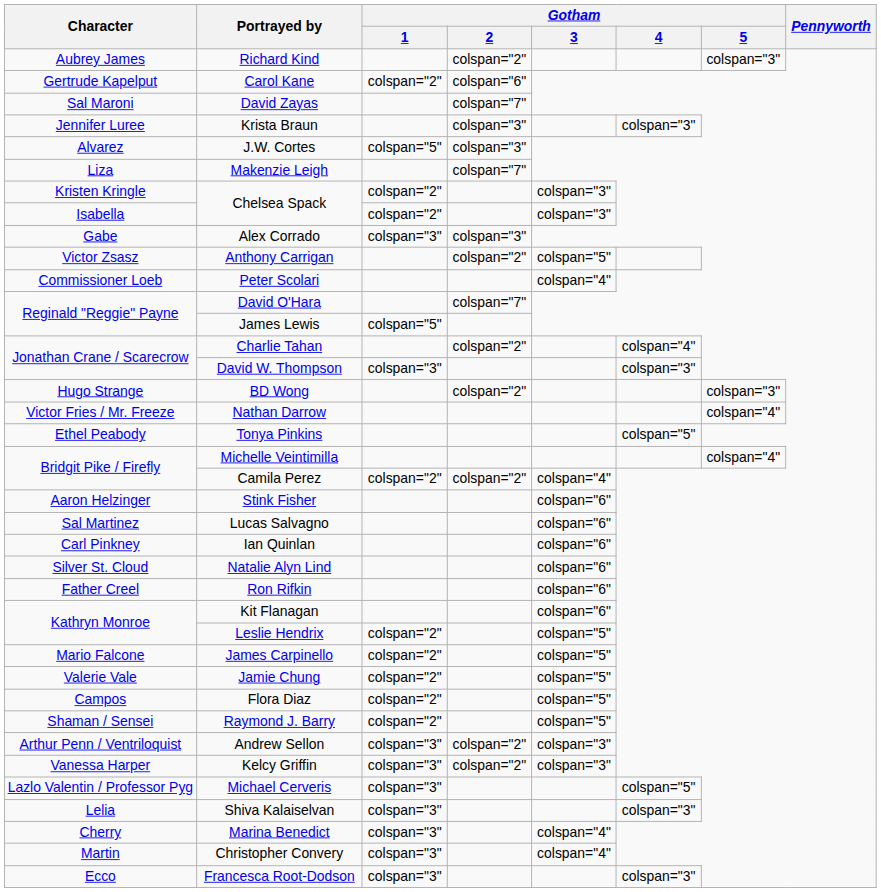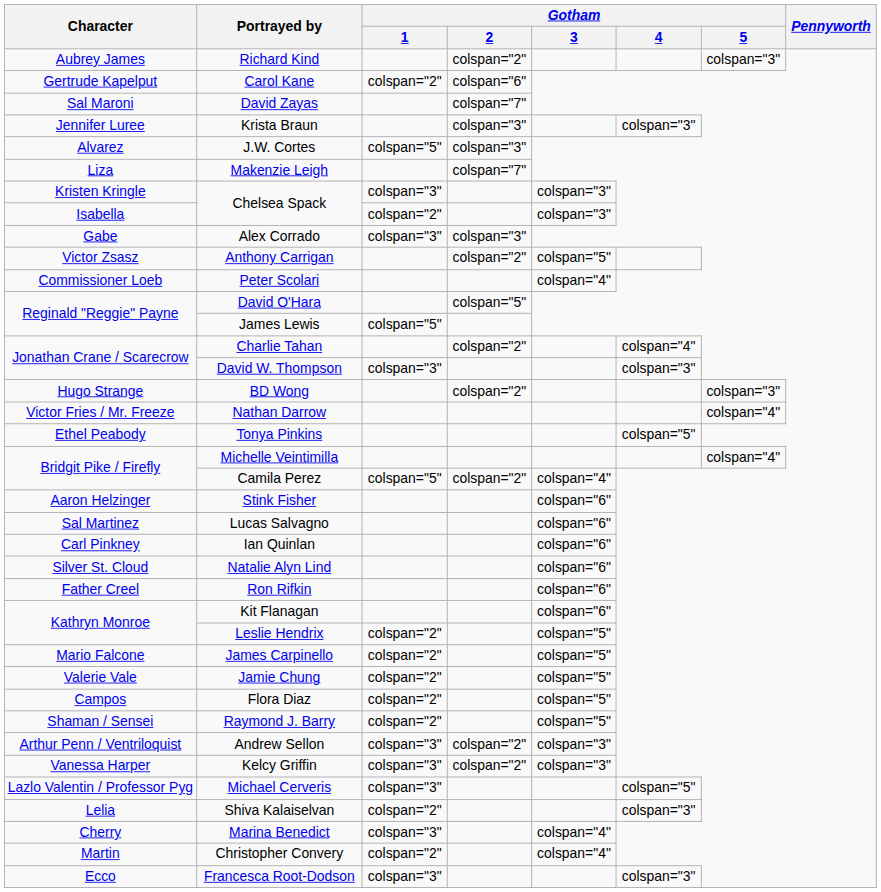(405, 192) colspan="2" -> (405, 192) colspan="3"
(489, 302) colspan="7" -> (489, 302) colspan="5"
(405, 479) colspan="2" -> (405, 479) colspan="5"
(405, 810) colspan="3" -> (405, 810) colspan="2"
(405, 854) colspan="3" -> (405, 854) colspan="2"
